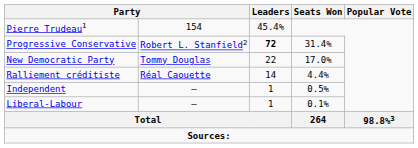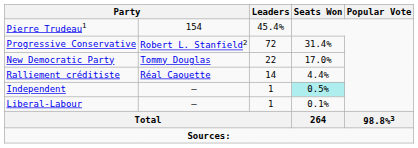(271, 44) bold -> (271, 44) normal
(318, 89) no background -> (318, 89) paleturquoise background
